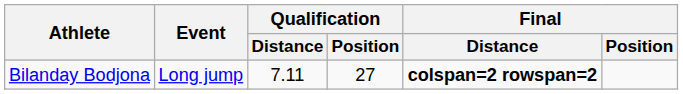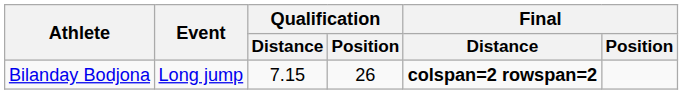(287, 75) 7.11 -> (287, 75) 7.15
(365, 75) 27 -> (365, 75) 26
